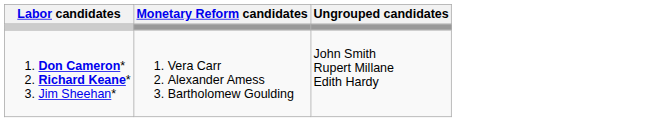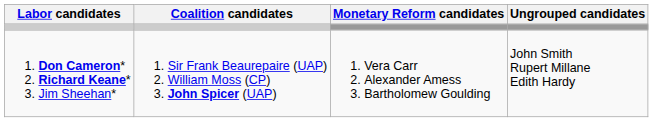+ column: (232, 14)
